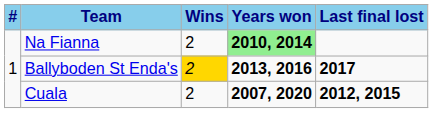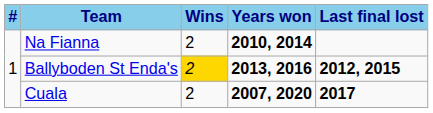(272, 42) lightgreen background -> (272, 42) no background
(337, 68) 2017 -> (360, 68) 2012, 2015
(360, 94) 2012, 2015 -> (337, 94) 2017
